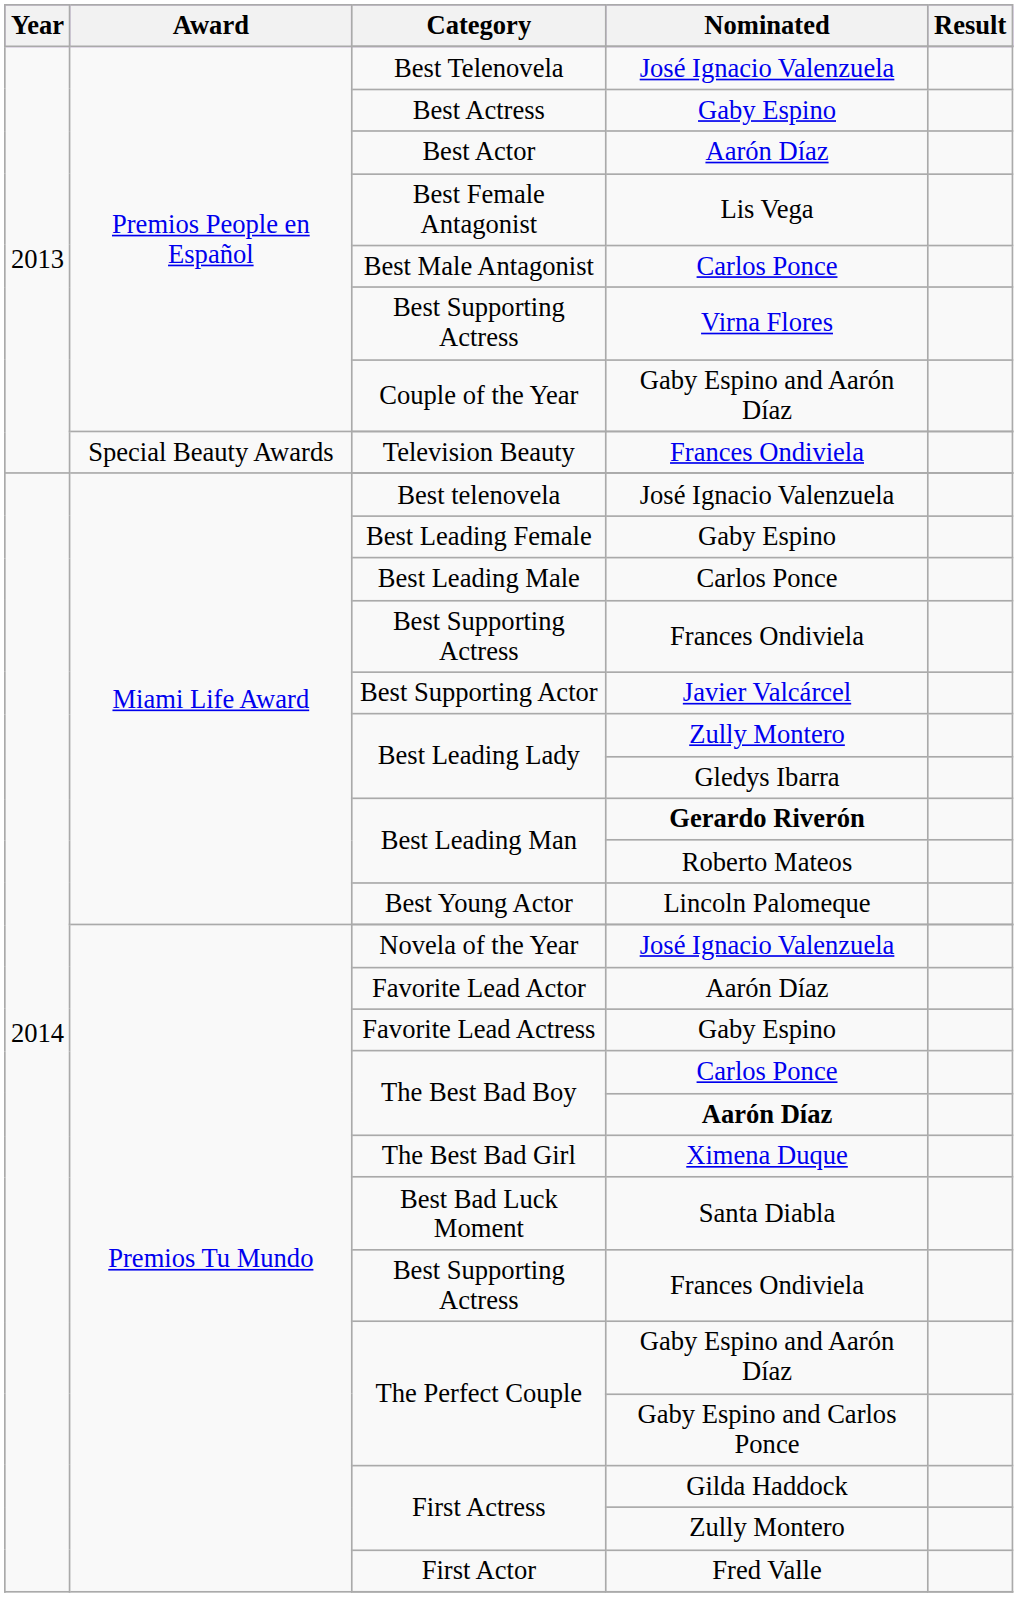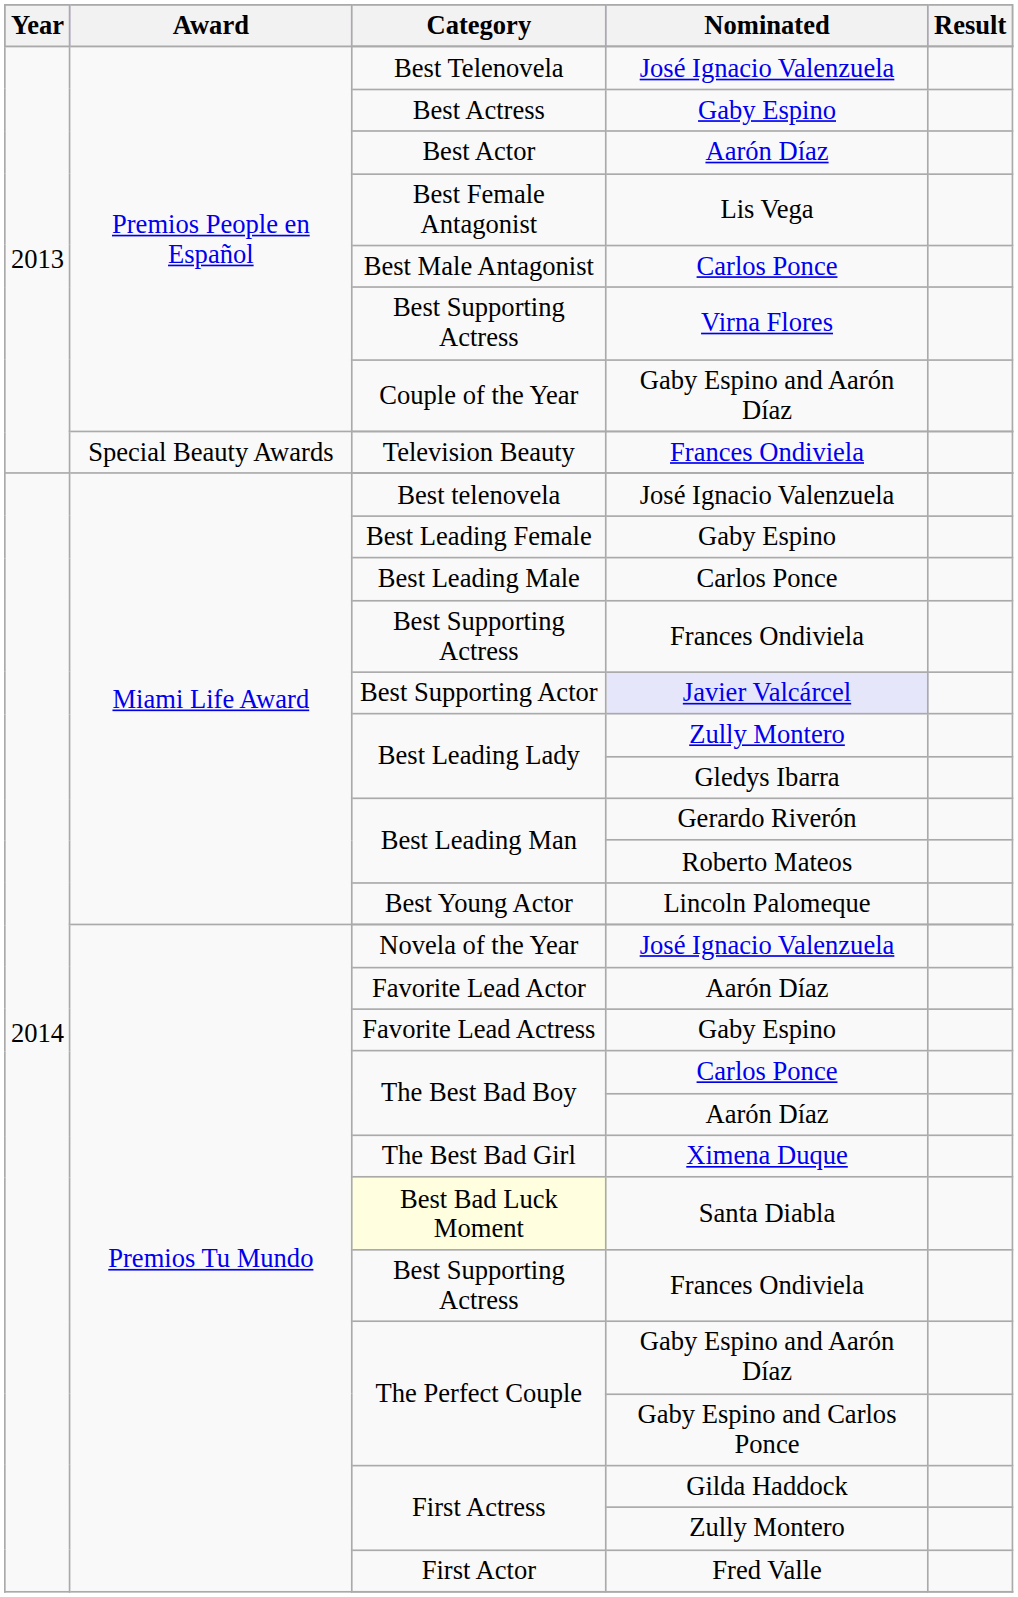(767, 692) no background -> (767, 692) lavender background
(767, 819) bold -> (767, 819) normal
(767, 1113) bold -> (767, 1113) normal
(479, 1213) no background -> (479, 1213) lightyellow background
